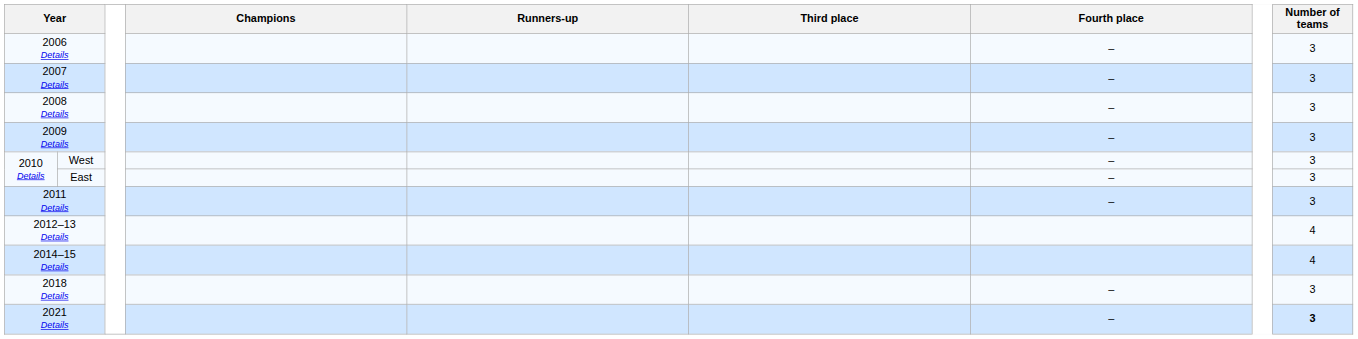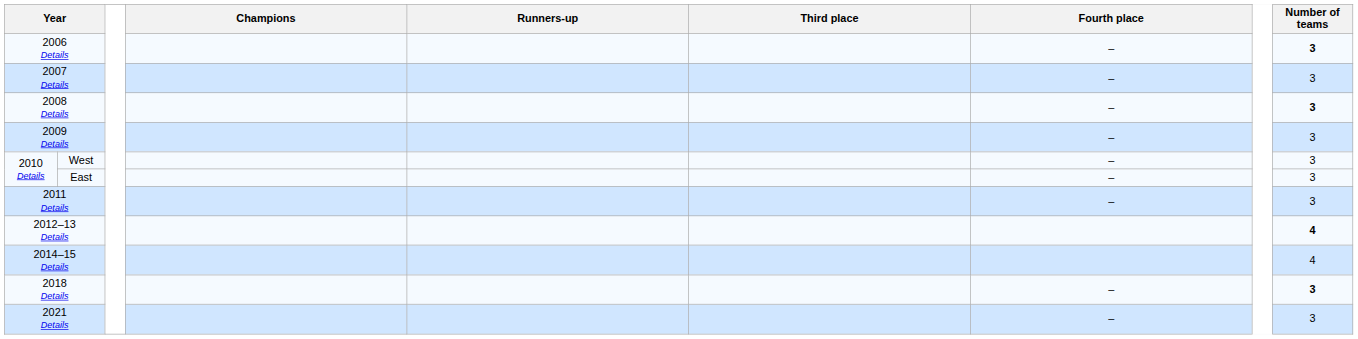(1313, 48) normal -> (1313, 48) bold
(1313, 107) normal -> (1313, 107) bold
(1313, 230) normal -> (1313, 230) bold
(1313, 289) normal -> (1313, 289) bold
(1313, 319) bold -> (1313, 319) normal
